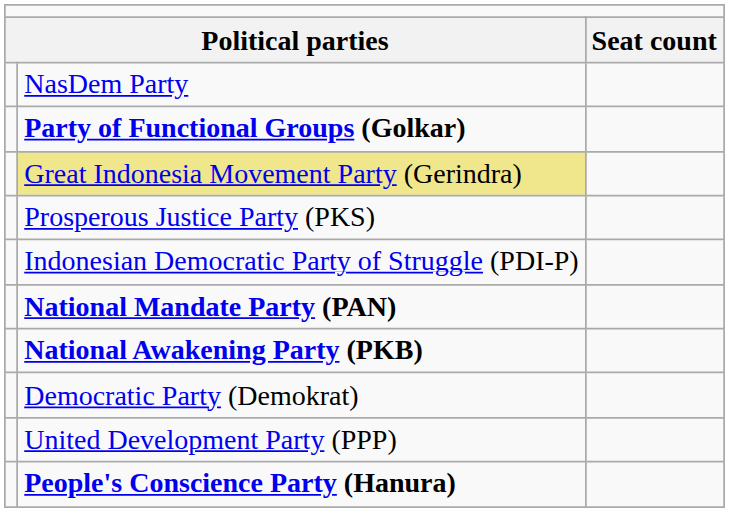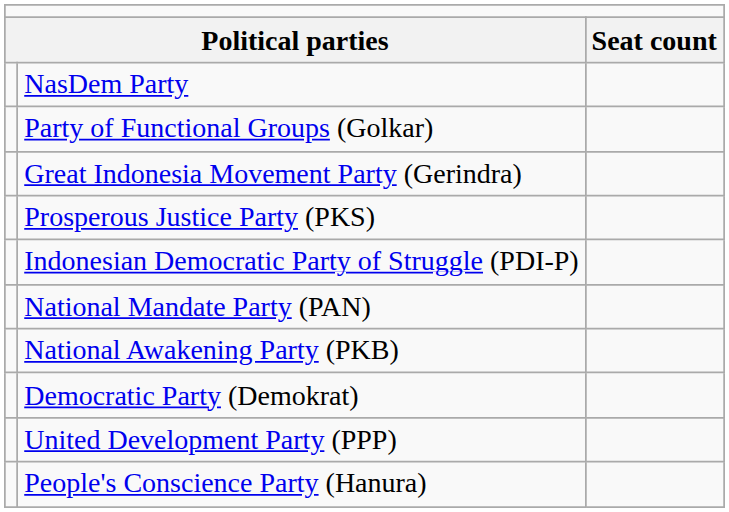(245, 128) bold -> (229, 128) normal
(273, 172) khaki background -> (273, 172) no background
(210, 306) bold -> (198, 306) normal
(223, 350) bold -> (212, 350) normal
(240, 483) bold -> (225, 483) normal
